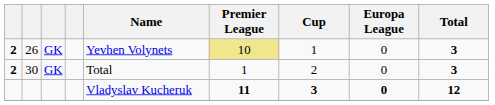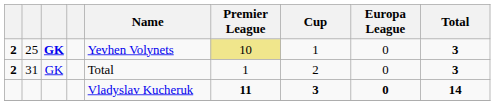(32, 49) 26 -> (32, 49) 25
(53, 49) normal -> (54, 49) bold
(32, 69) 30 -> (32, 69) 31
(454, 89) 12 -> (455, 89) 14
